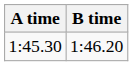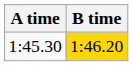(97, 46) no background -> (97, 46) gold background
